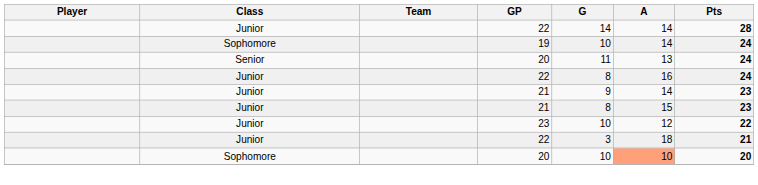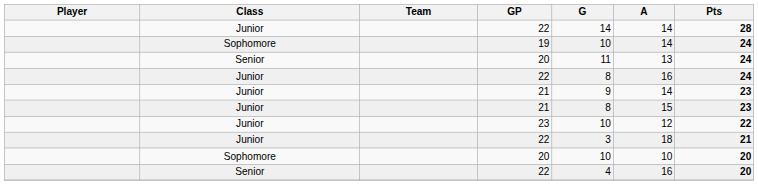(667, 156) lightsalmon background -> (667, 156) no background
+ row: (250, 172)
